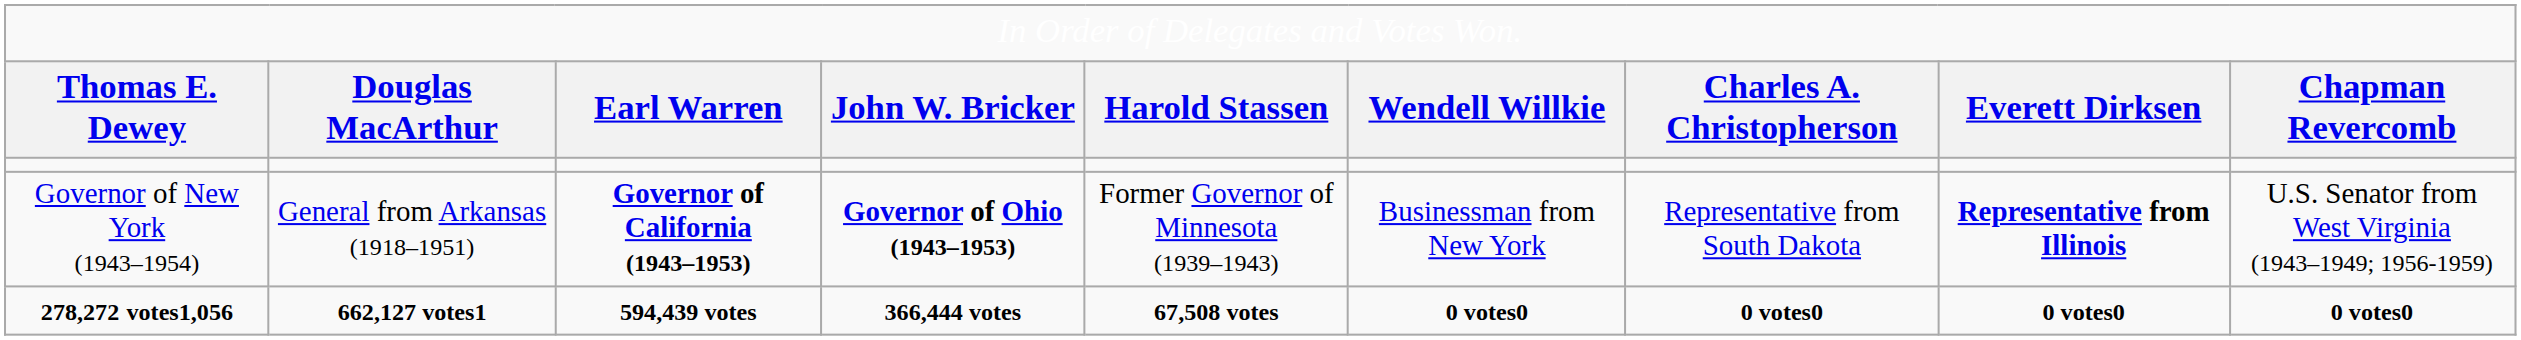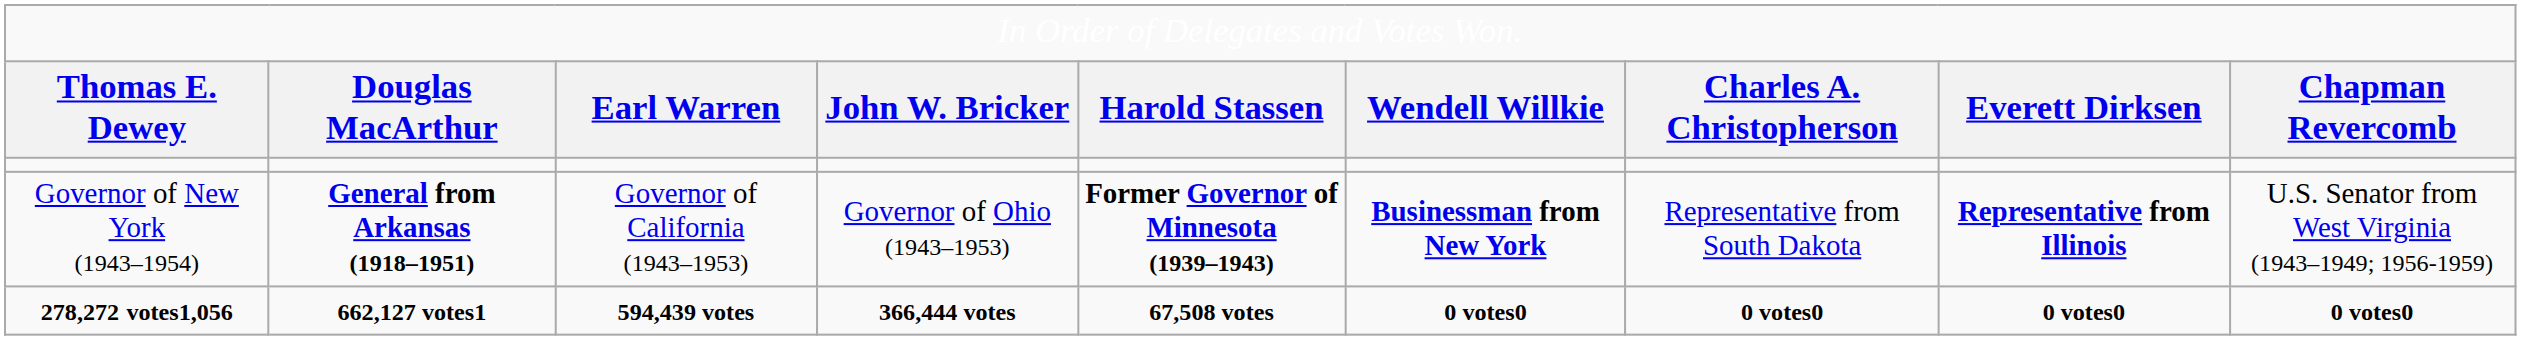(412, 228) normal -> (412, 228) bold
(688, 228) bold -> (686, 228) normal
(953, 228) bold -> (947, 228) normal
(1216, 228) normal -> (1212, 228) bold
(1487, 228) normal -> (1485, 228) bold
